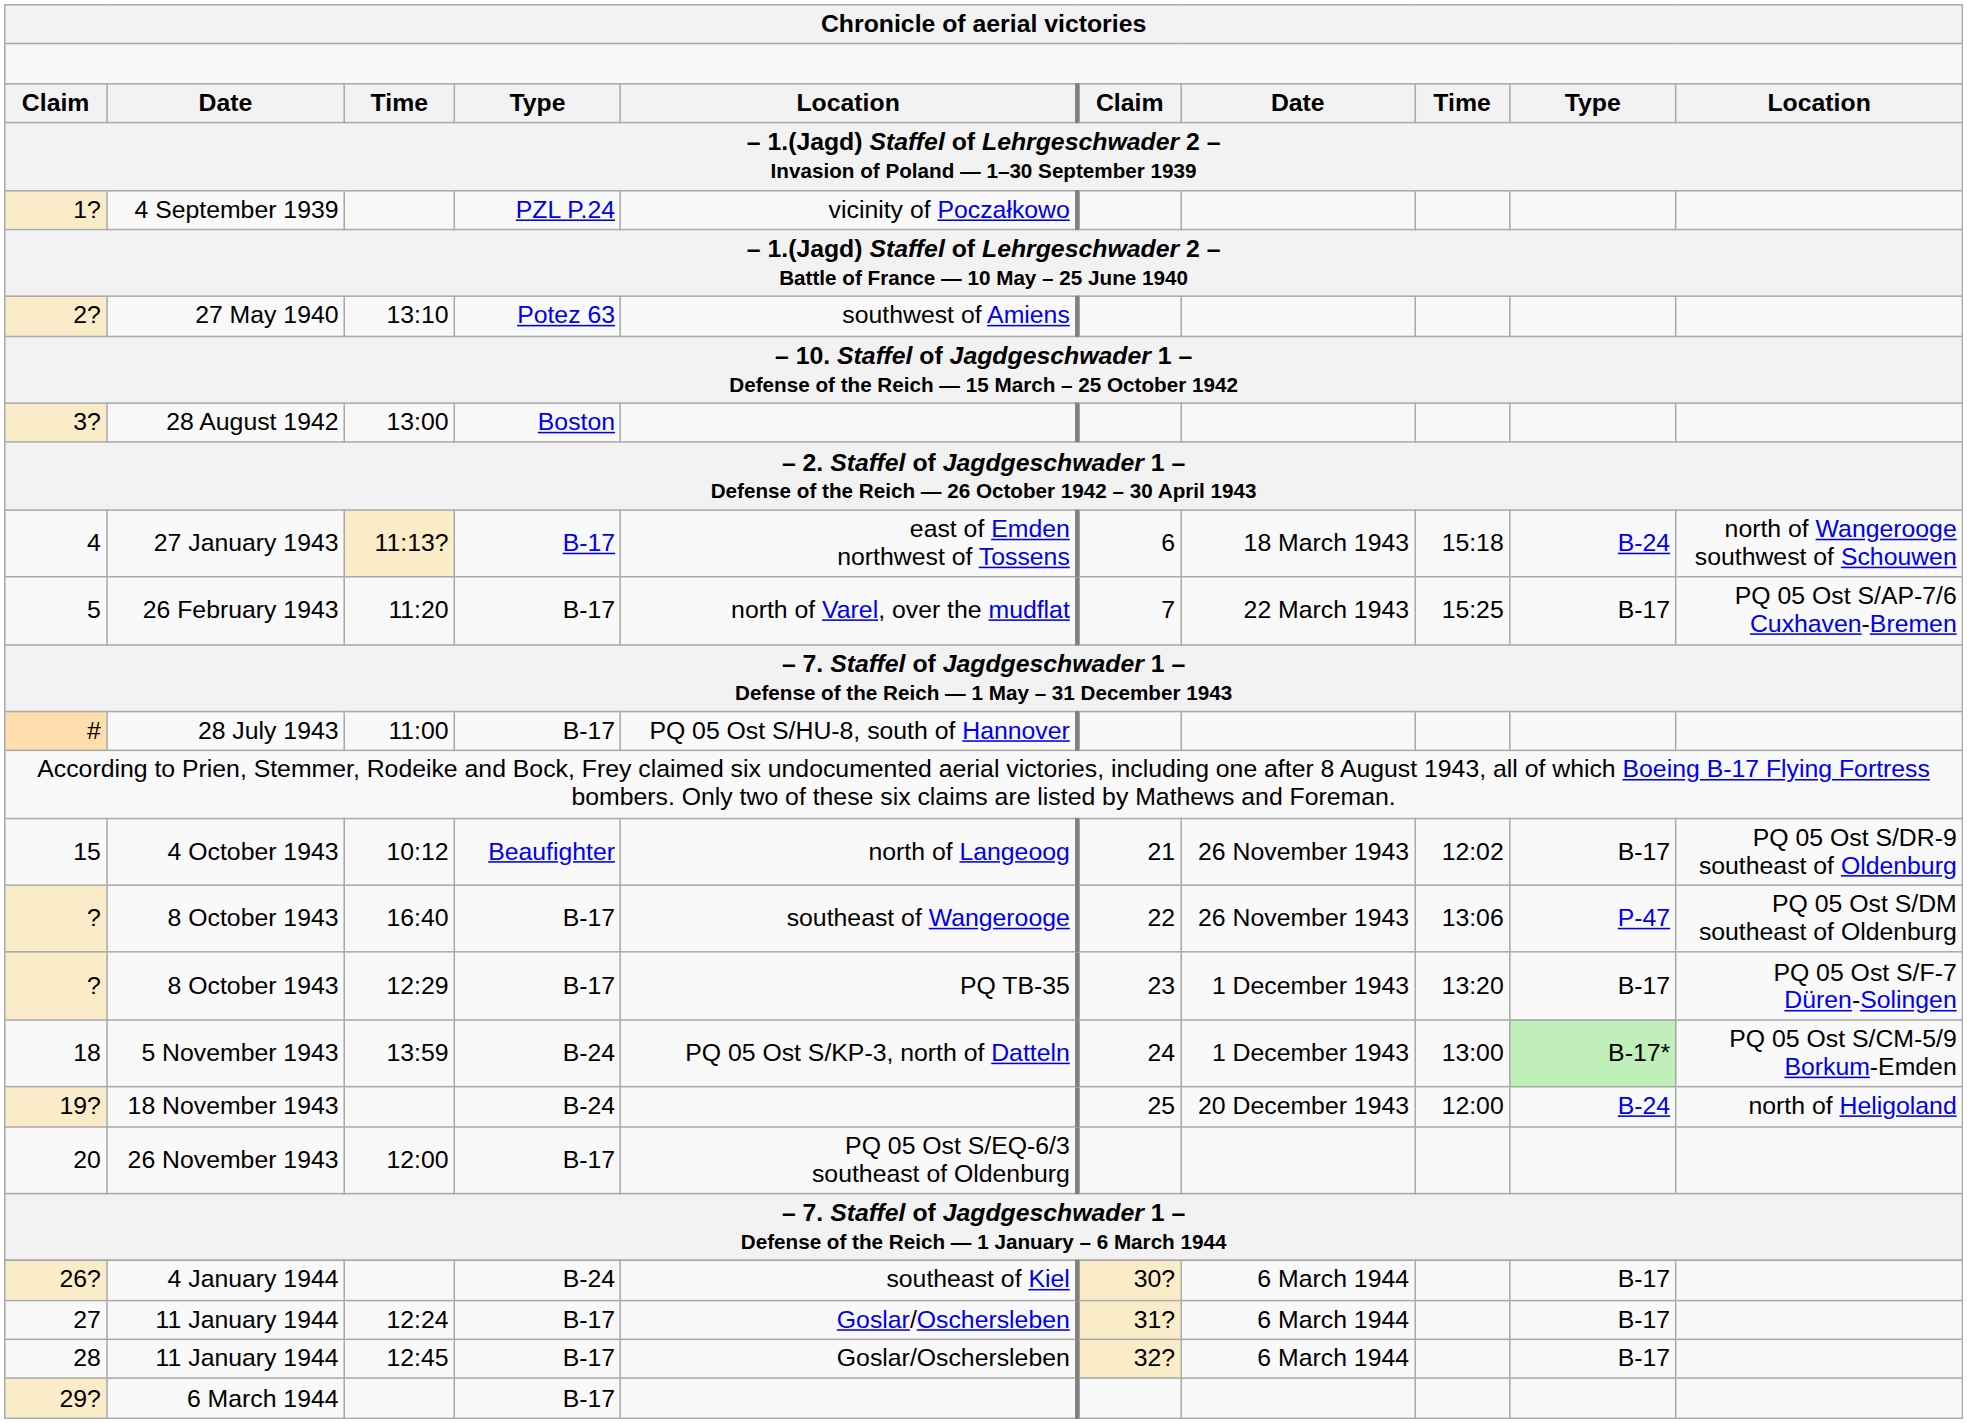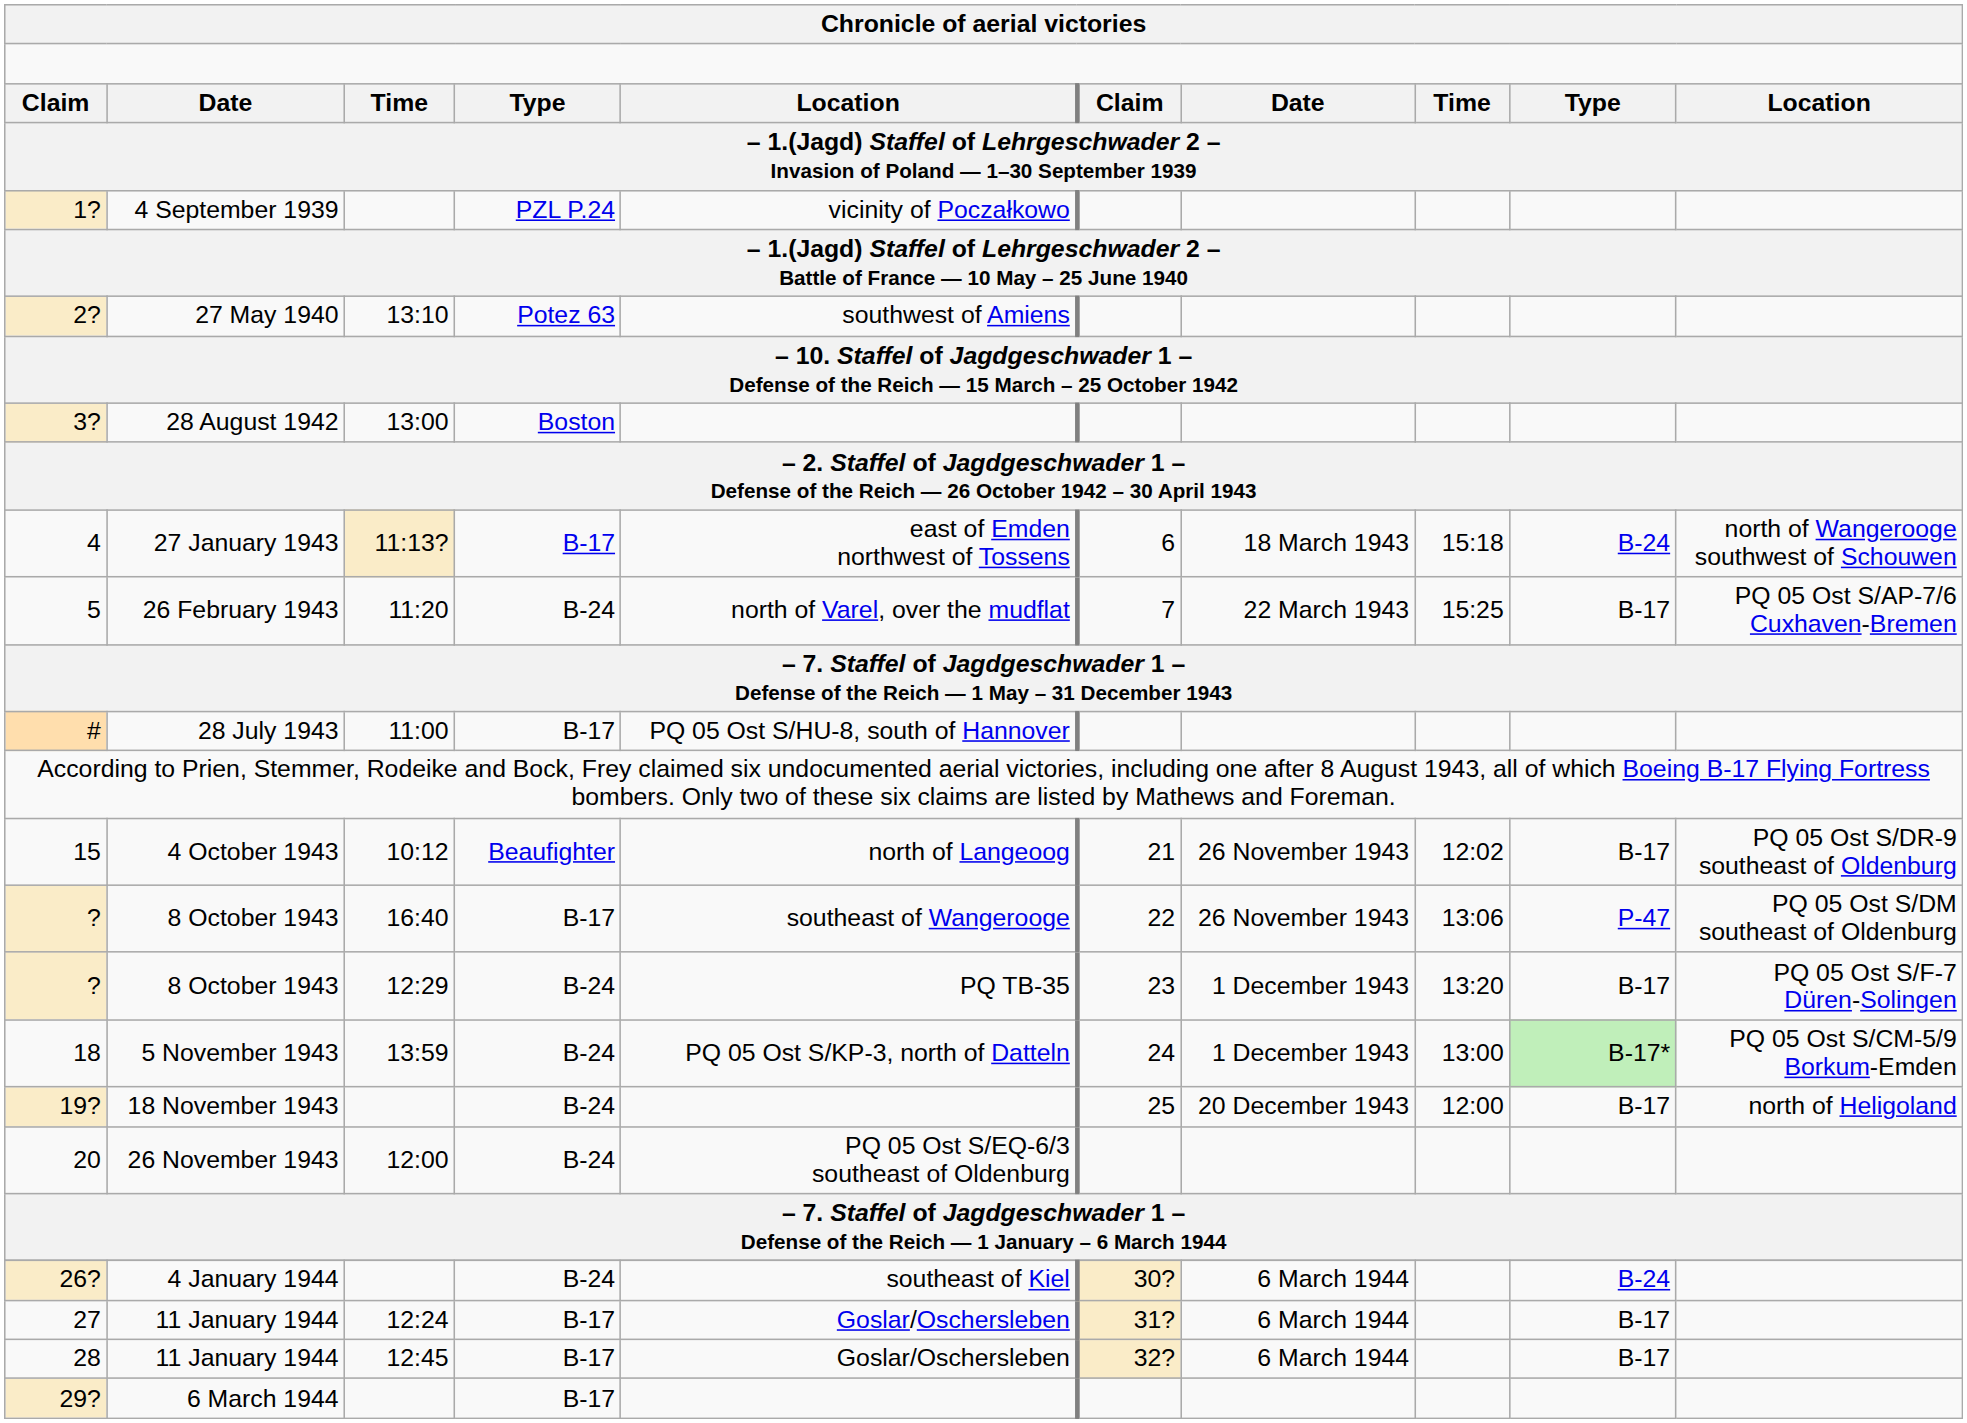(589, 610) B-17 -> (589, 610) B-24
(589, 985) B-17 -> (589, 985) B-24
(1644, 1106) B-24 -> (1644, 1106) B-17
(589, 1159) B-17 -> (589, 1159) B-24
(1644, 1280) B-17 -> (1644, 1280) B-24
